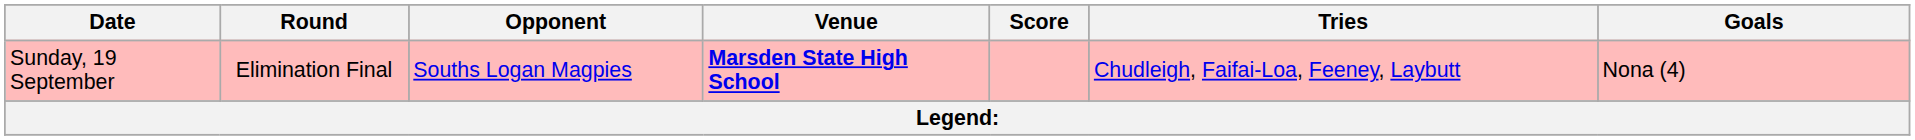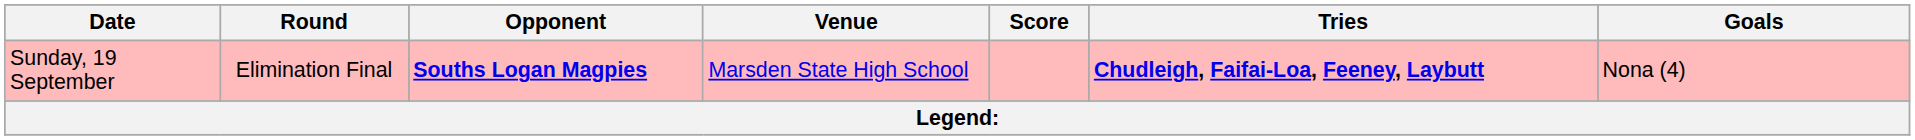(523, 70) normal -> (530, 70) bold
(808, 70) bold -> (838, 70) normal
(1277, 70) normal -> (1289, 70) bold
